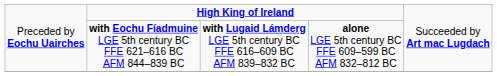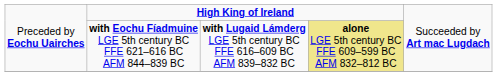(356, 46) no background -> (356, 46) khaki background
